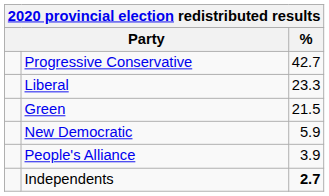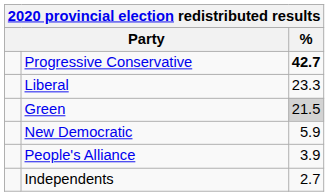(306, 62) normal -> (306, 62) bold
(306, 109) no background -> (306, 109) lightgrey background
(310, 179) bold -> (310, 179) normal
